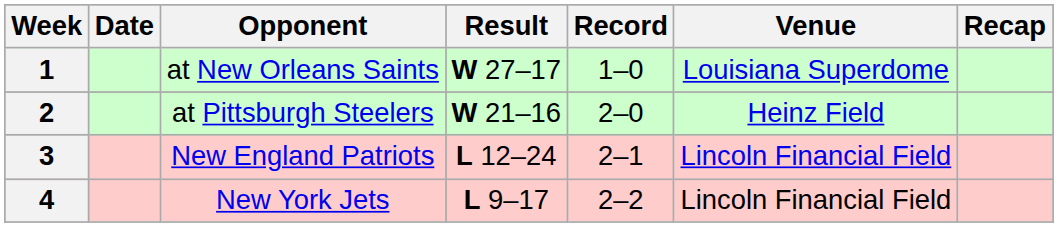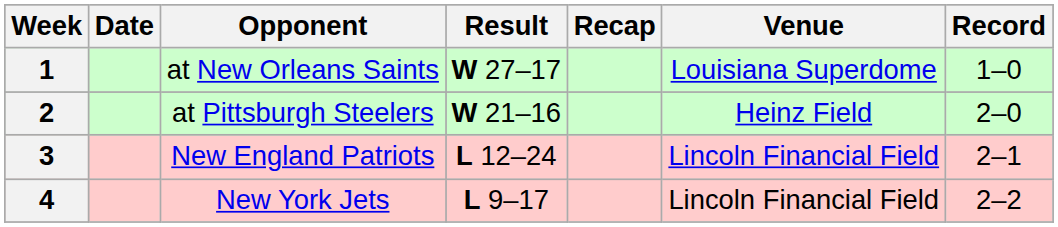columns swapped: (621, 26) <-> (1005, 26)
